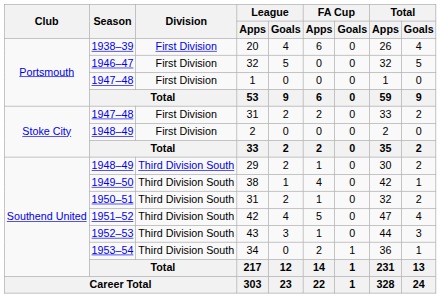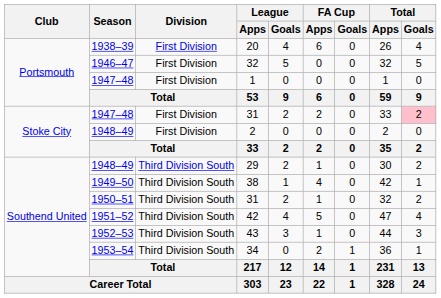(419, 115) no background -> (419, 115) pink background
